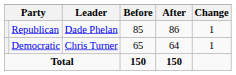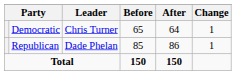rows swapped: (35, 29) <-> (36, 45)
